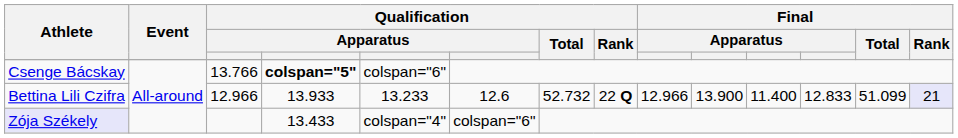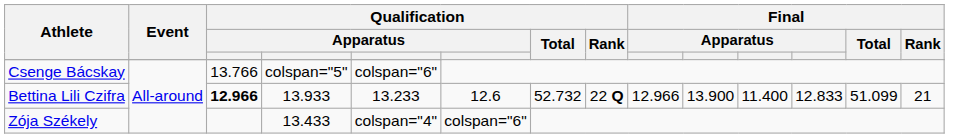(311, 72) bold -> (306, 72) normal
(234, 97) normal -> (234, 97) bold
(932, 97) lavender background -> (923, 97) no background
(53, 121) lavender background -> (53, 121) no background
